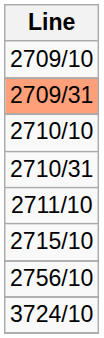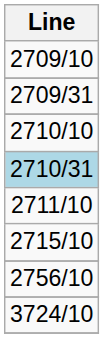(52, 95) lightsalmon background -> (52, 95) no background
(52, 168) no background -> (52, 168) lightblue background
